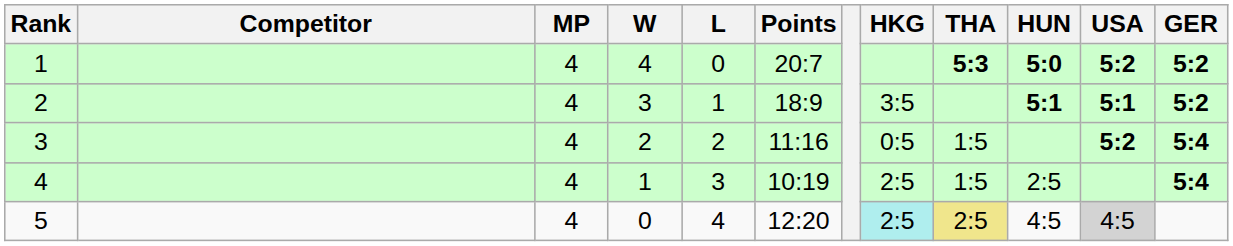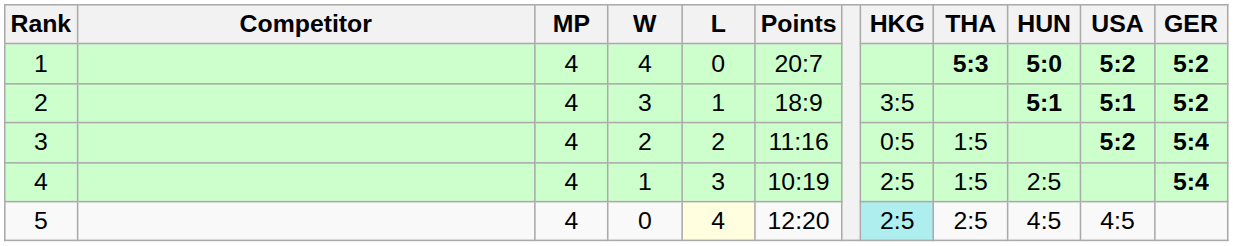(718, 220) no background -> (718, 220) lightyellow background
(971, 220) khaki background -> (971, 220) no background
(1118, 220) lightgrey background -> (1118, 220) no background
